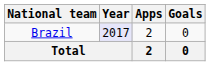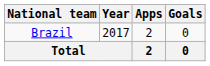(116, 32) lavender background -> (116, 32) no background
